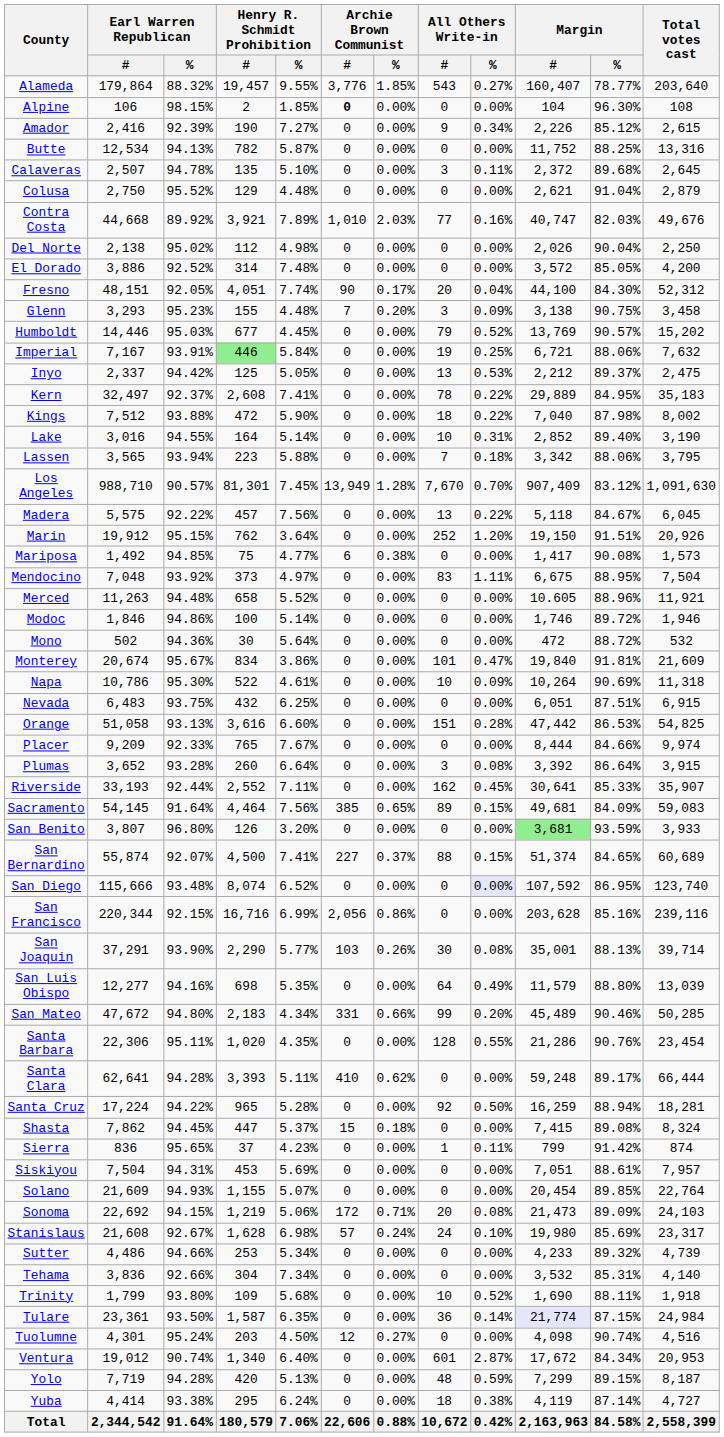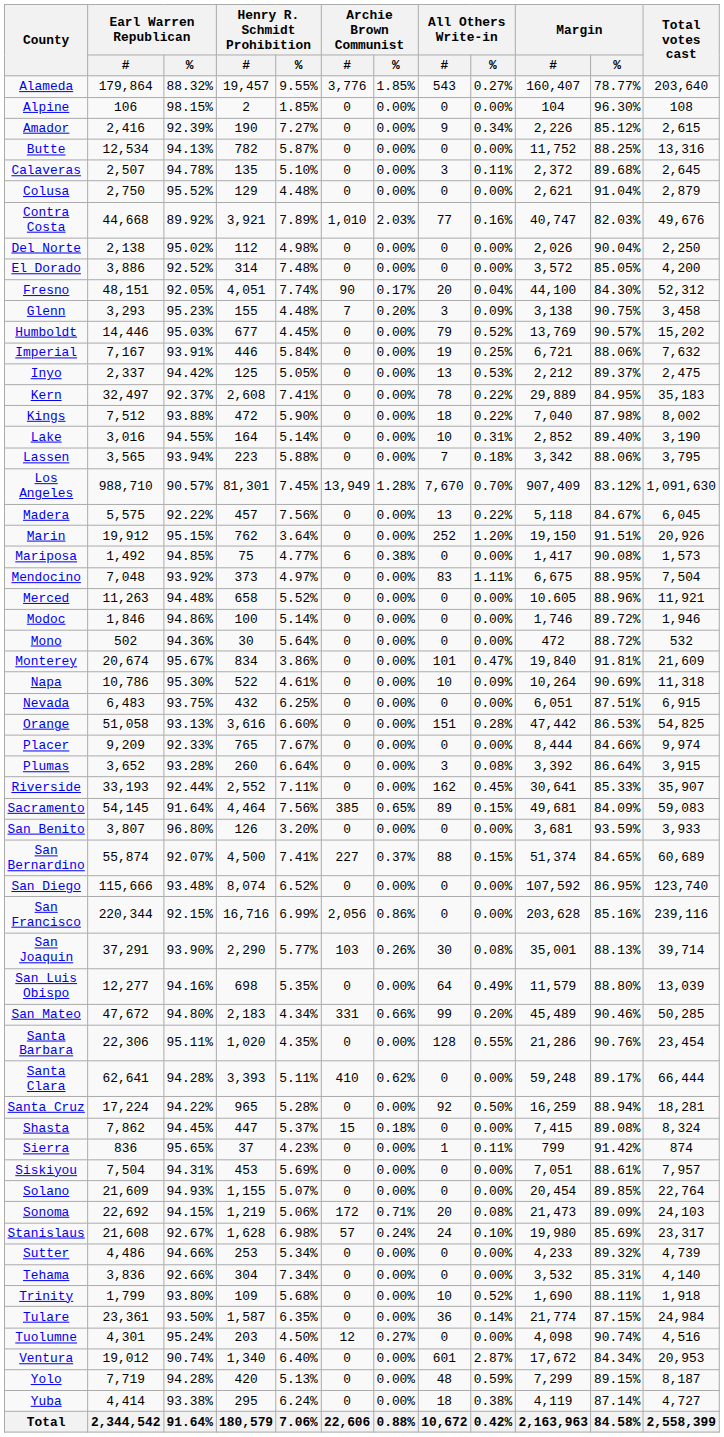(347, 108) bold -> (347, 108) normal
(246, 353) lightgreen background -> (246, 353) no background
(553, 830) lightgreen background -> (553, 830) no background
(493, 886) lavender background -> (493, 886) no background
(553, 1317) lavender background -> (553, 1317) no background
